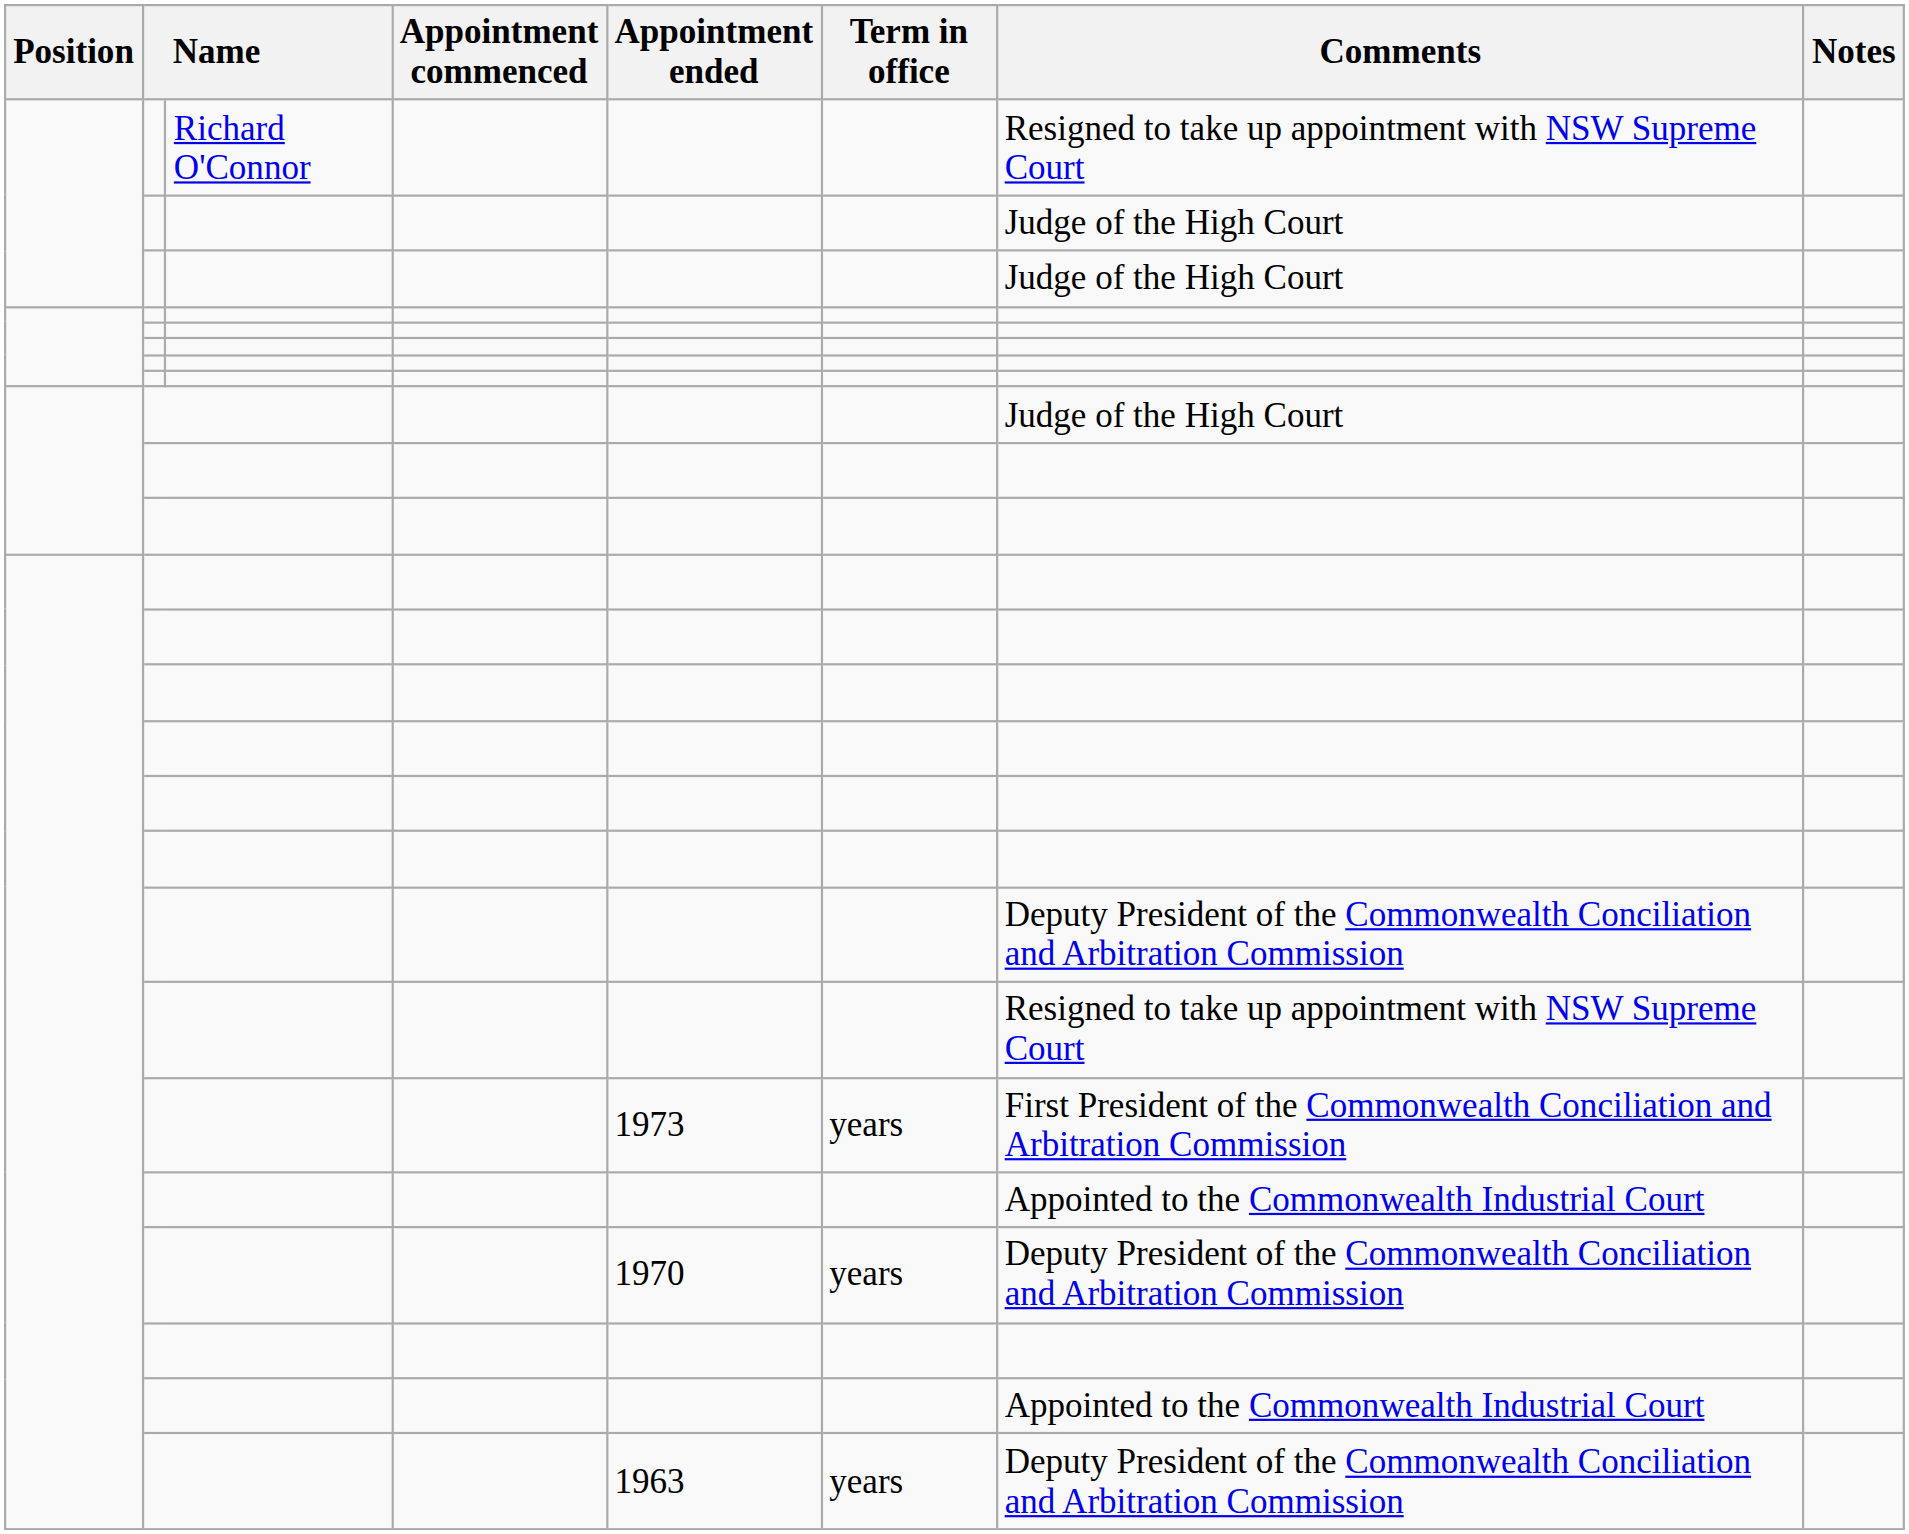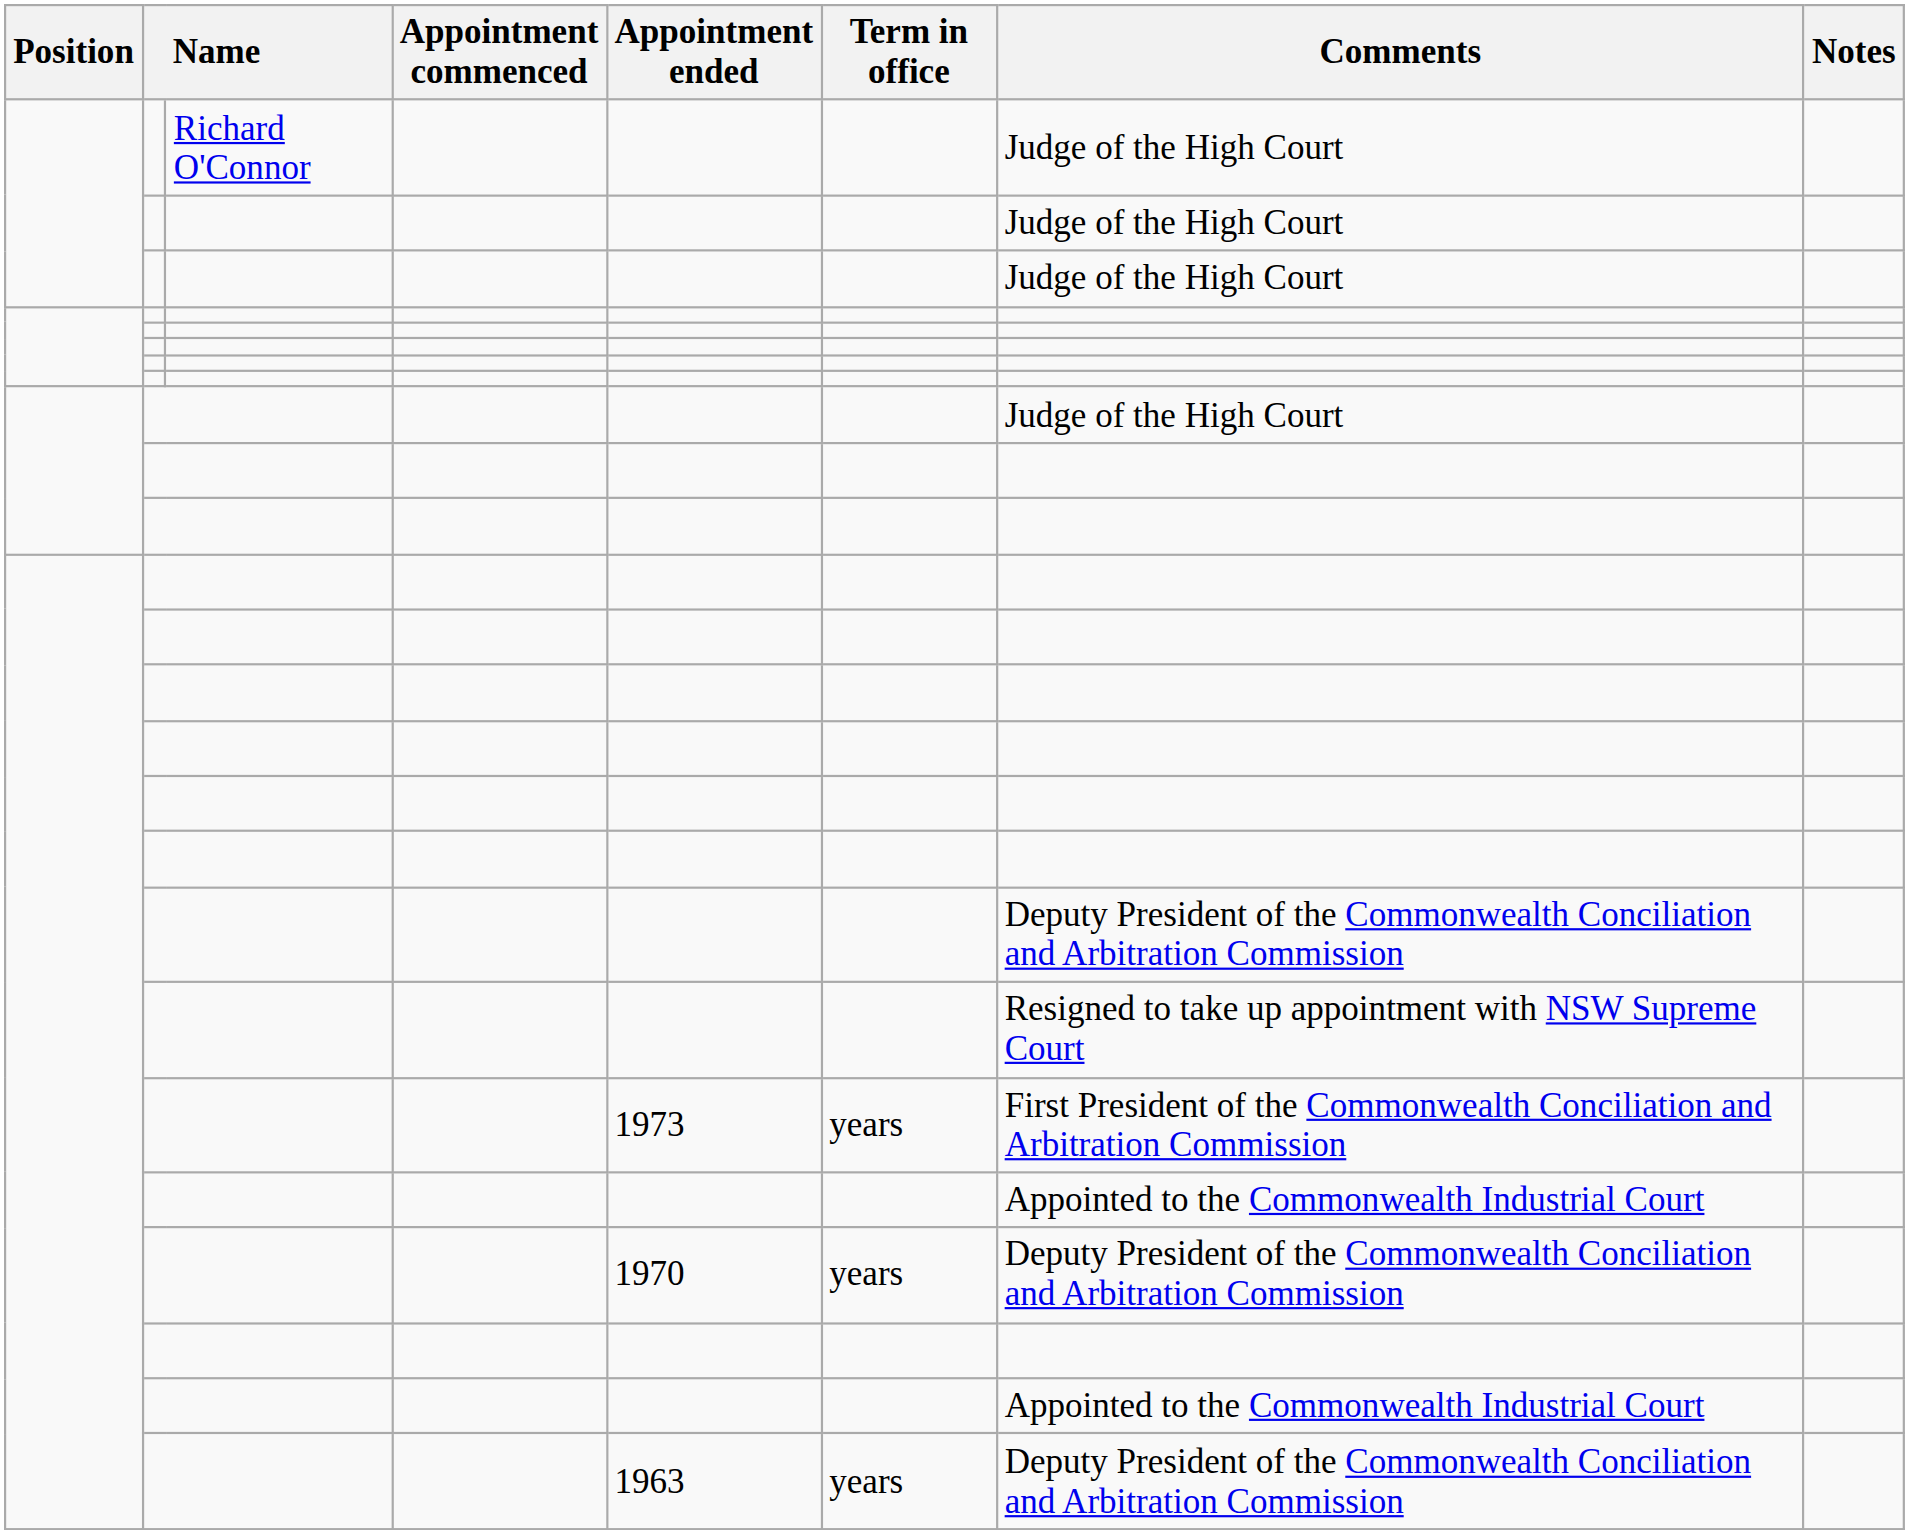(1380, 146) Resigned to take up appointment with NSW Supreme Court -> (1174, 146) Judge of the High Court
